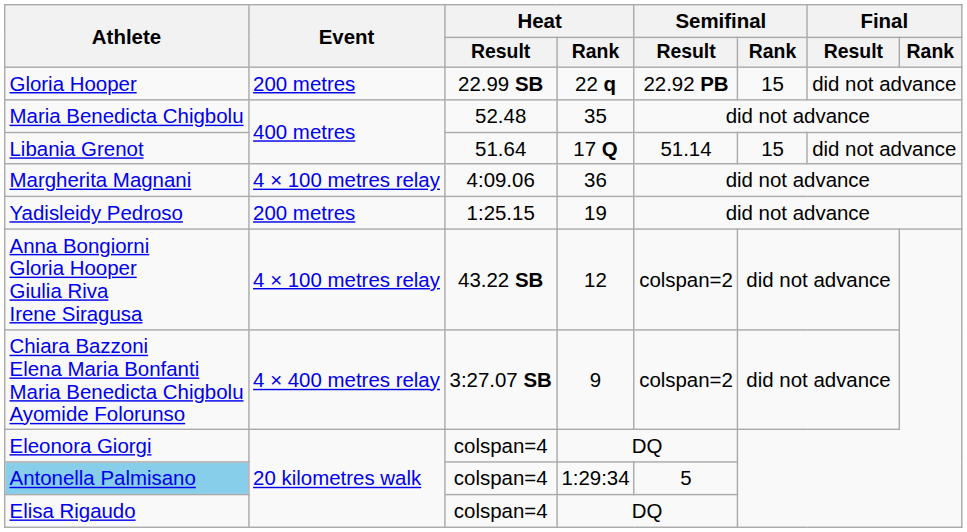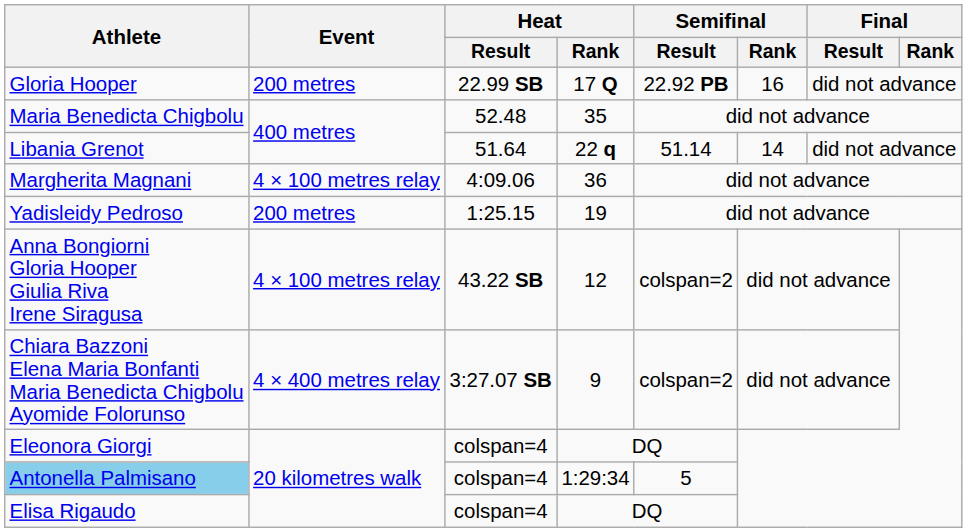(595, 84) 22 q -> (595, 84) 17 Q
(773, 84) 15 -> (773, 84) 16
(595, 149) 17 Q -> (595, 149) 22 q
(773, 149) 15 -> (773, 149) 14
